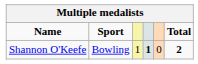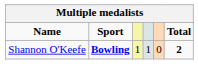(111, 49) normal -> (110, 49) bold
(148, 49) bold -> (148, 49) normal
